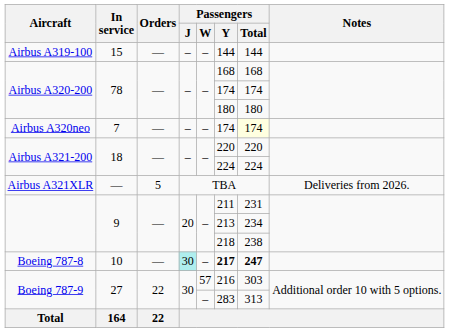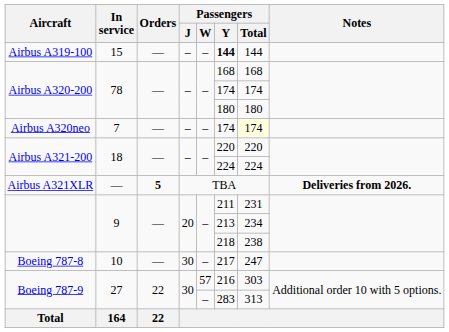(226, 52) normal -> (226, 52) bold
(158, 185) normal -> (158, 185) bold
(357, 185) normal -> (357, 185) bold
(188, 261) paleturquoise background -> (188, 261) no background
(226, 261) bold -> (226, 261) normal
(253, 261) bold -> (253, 261) normal
